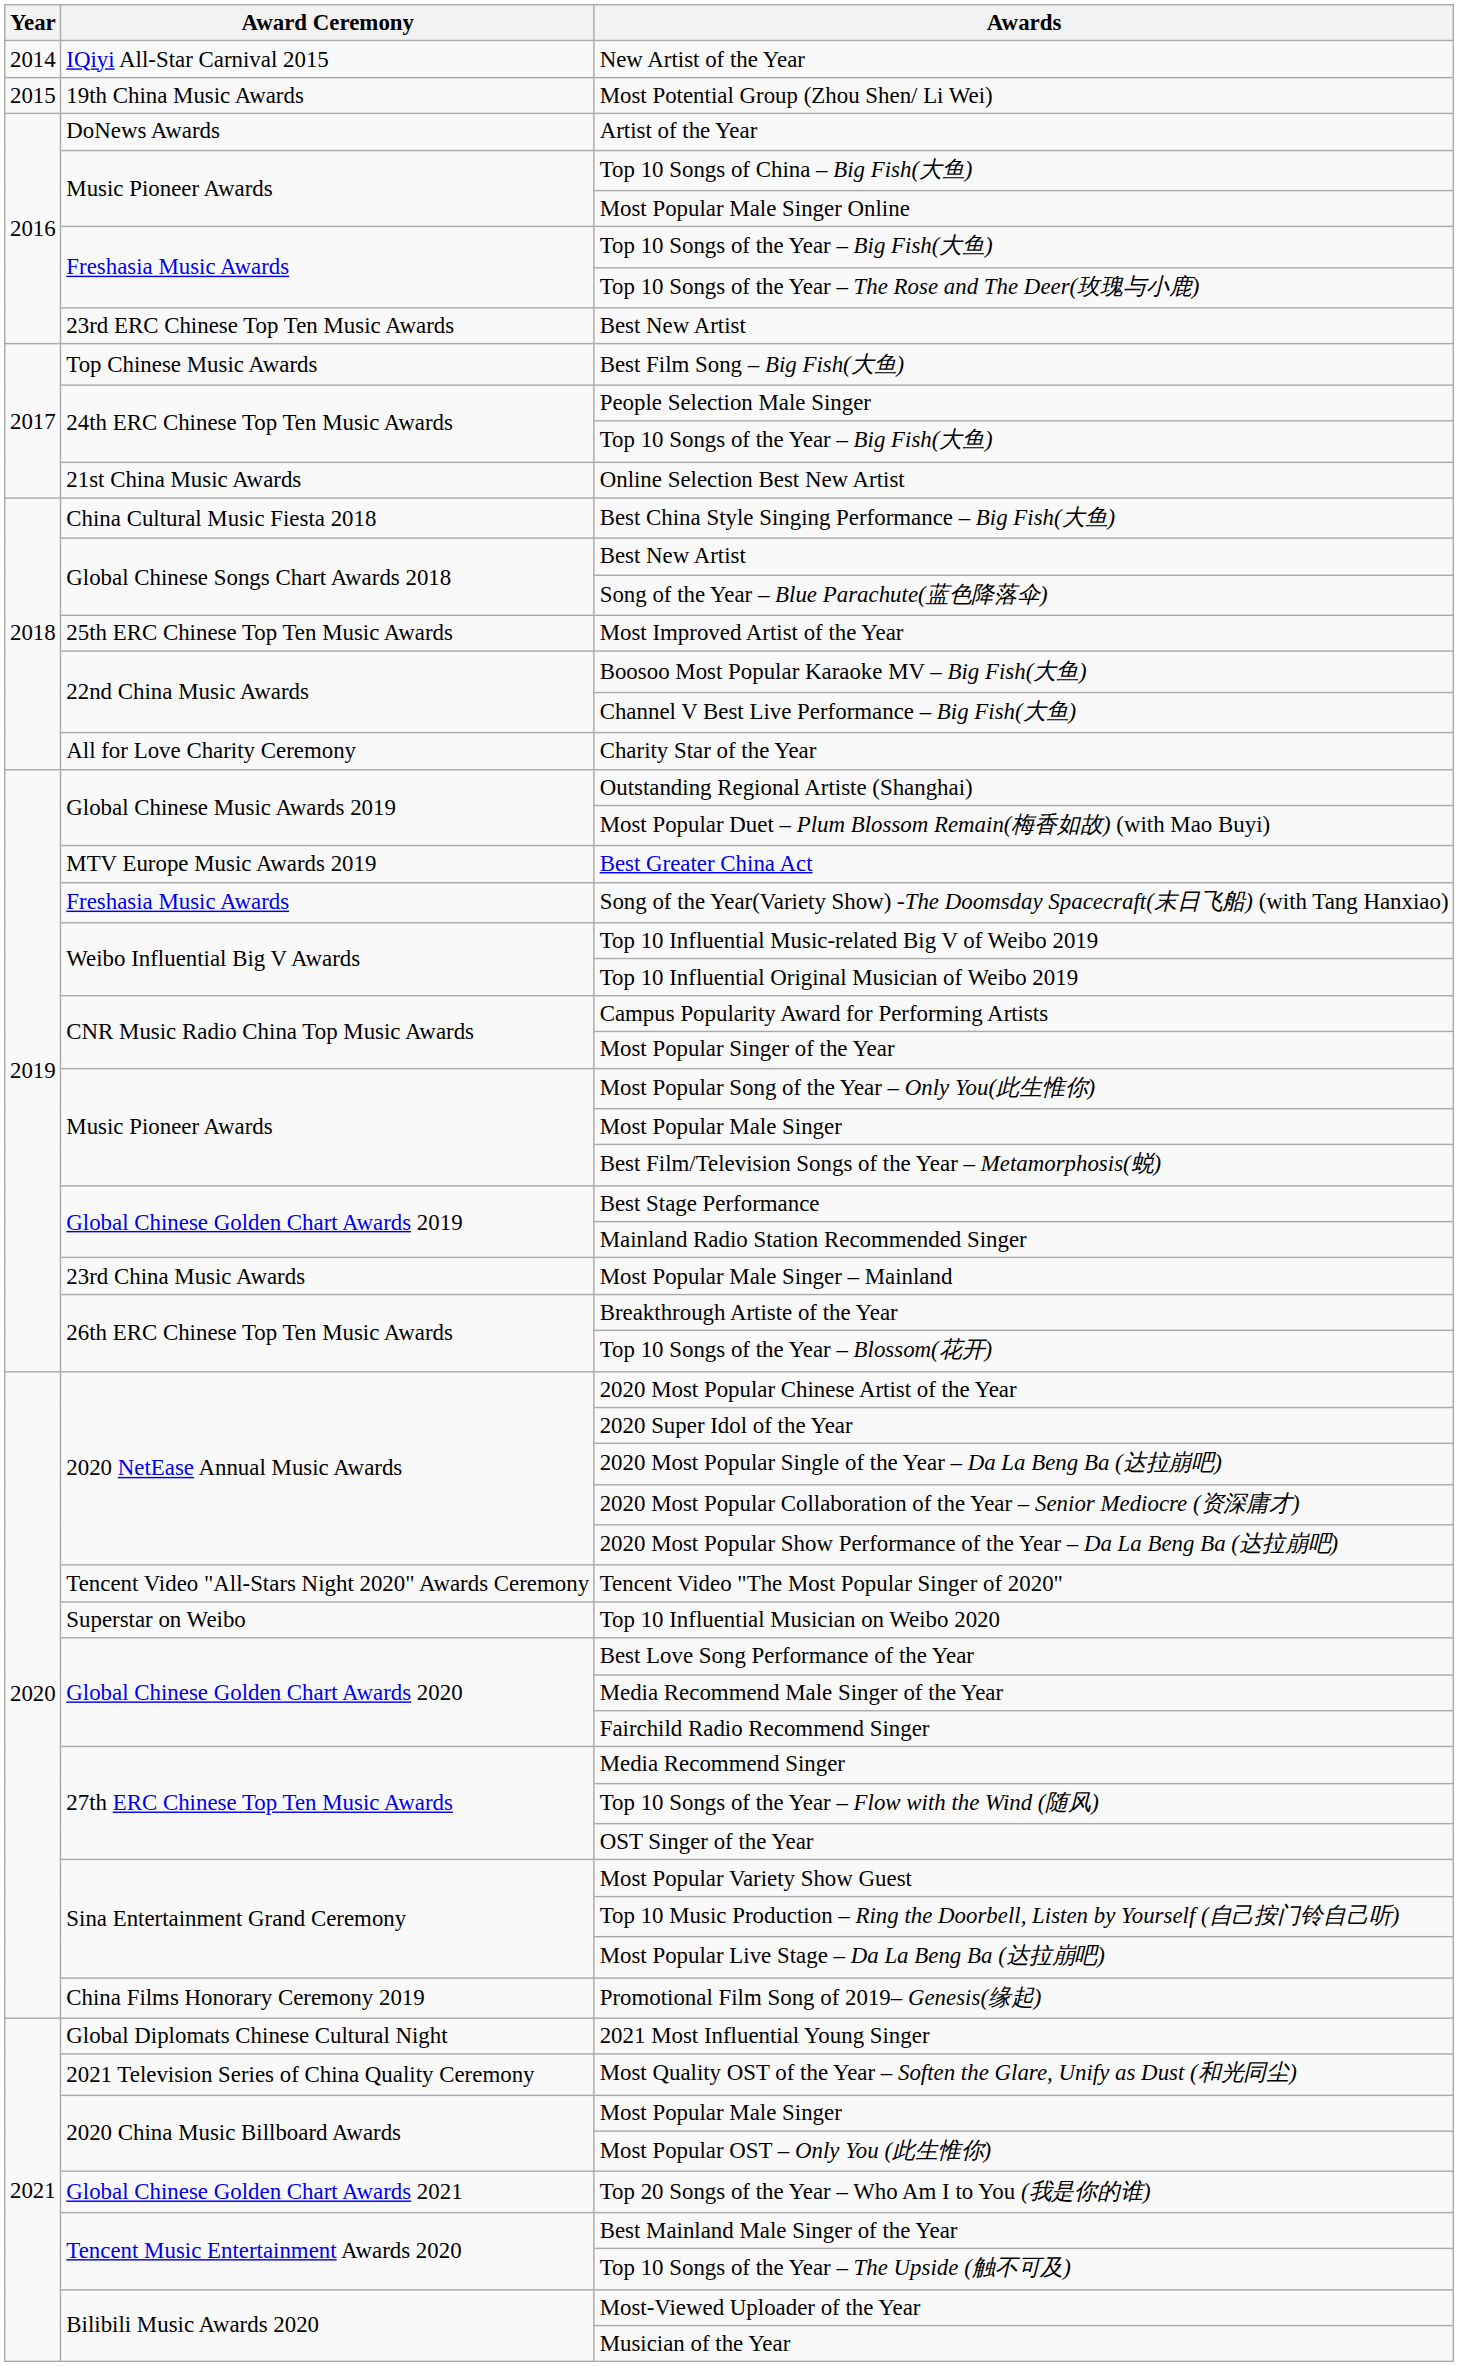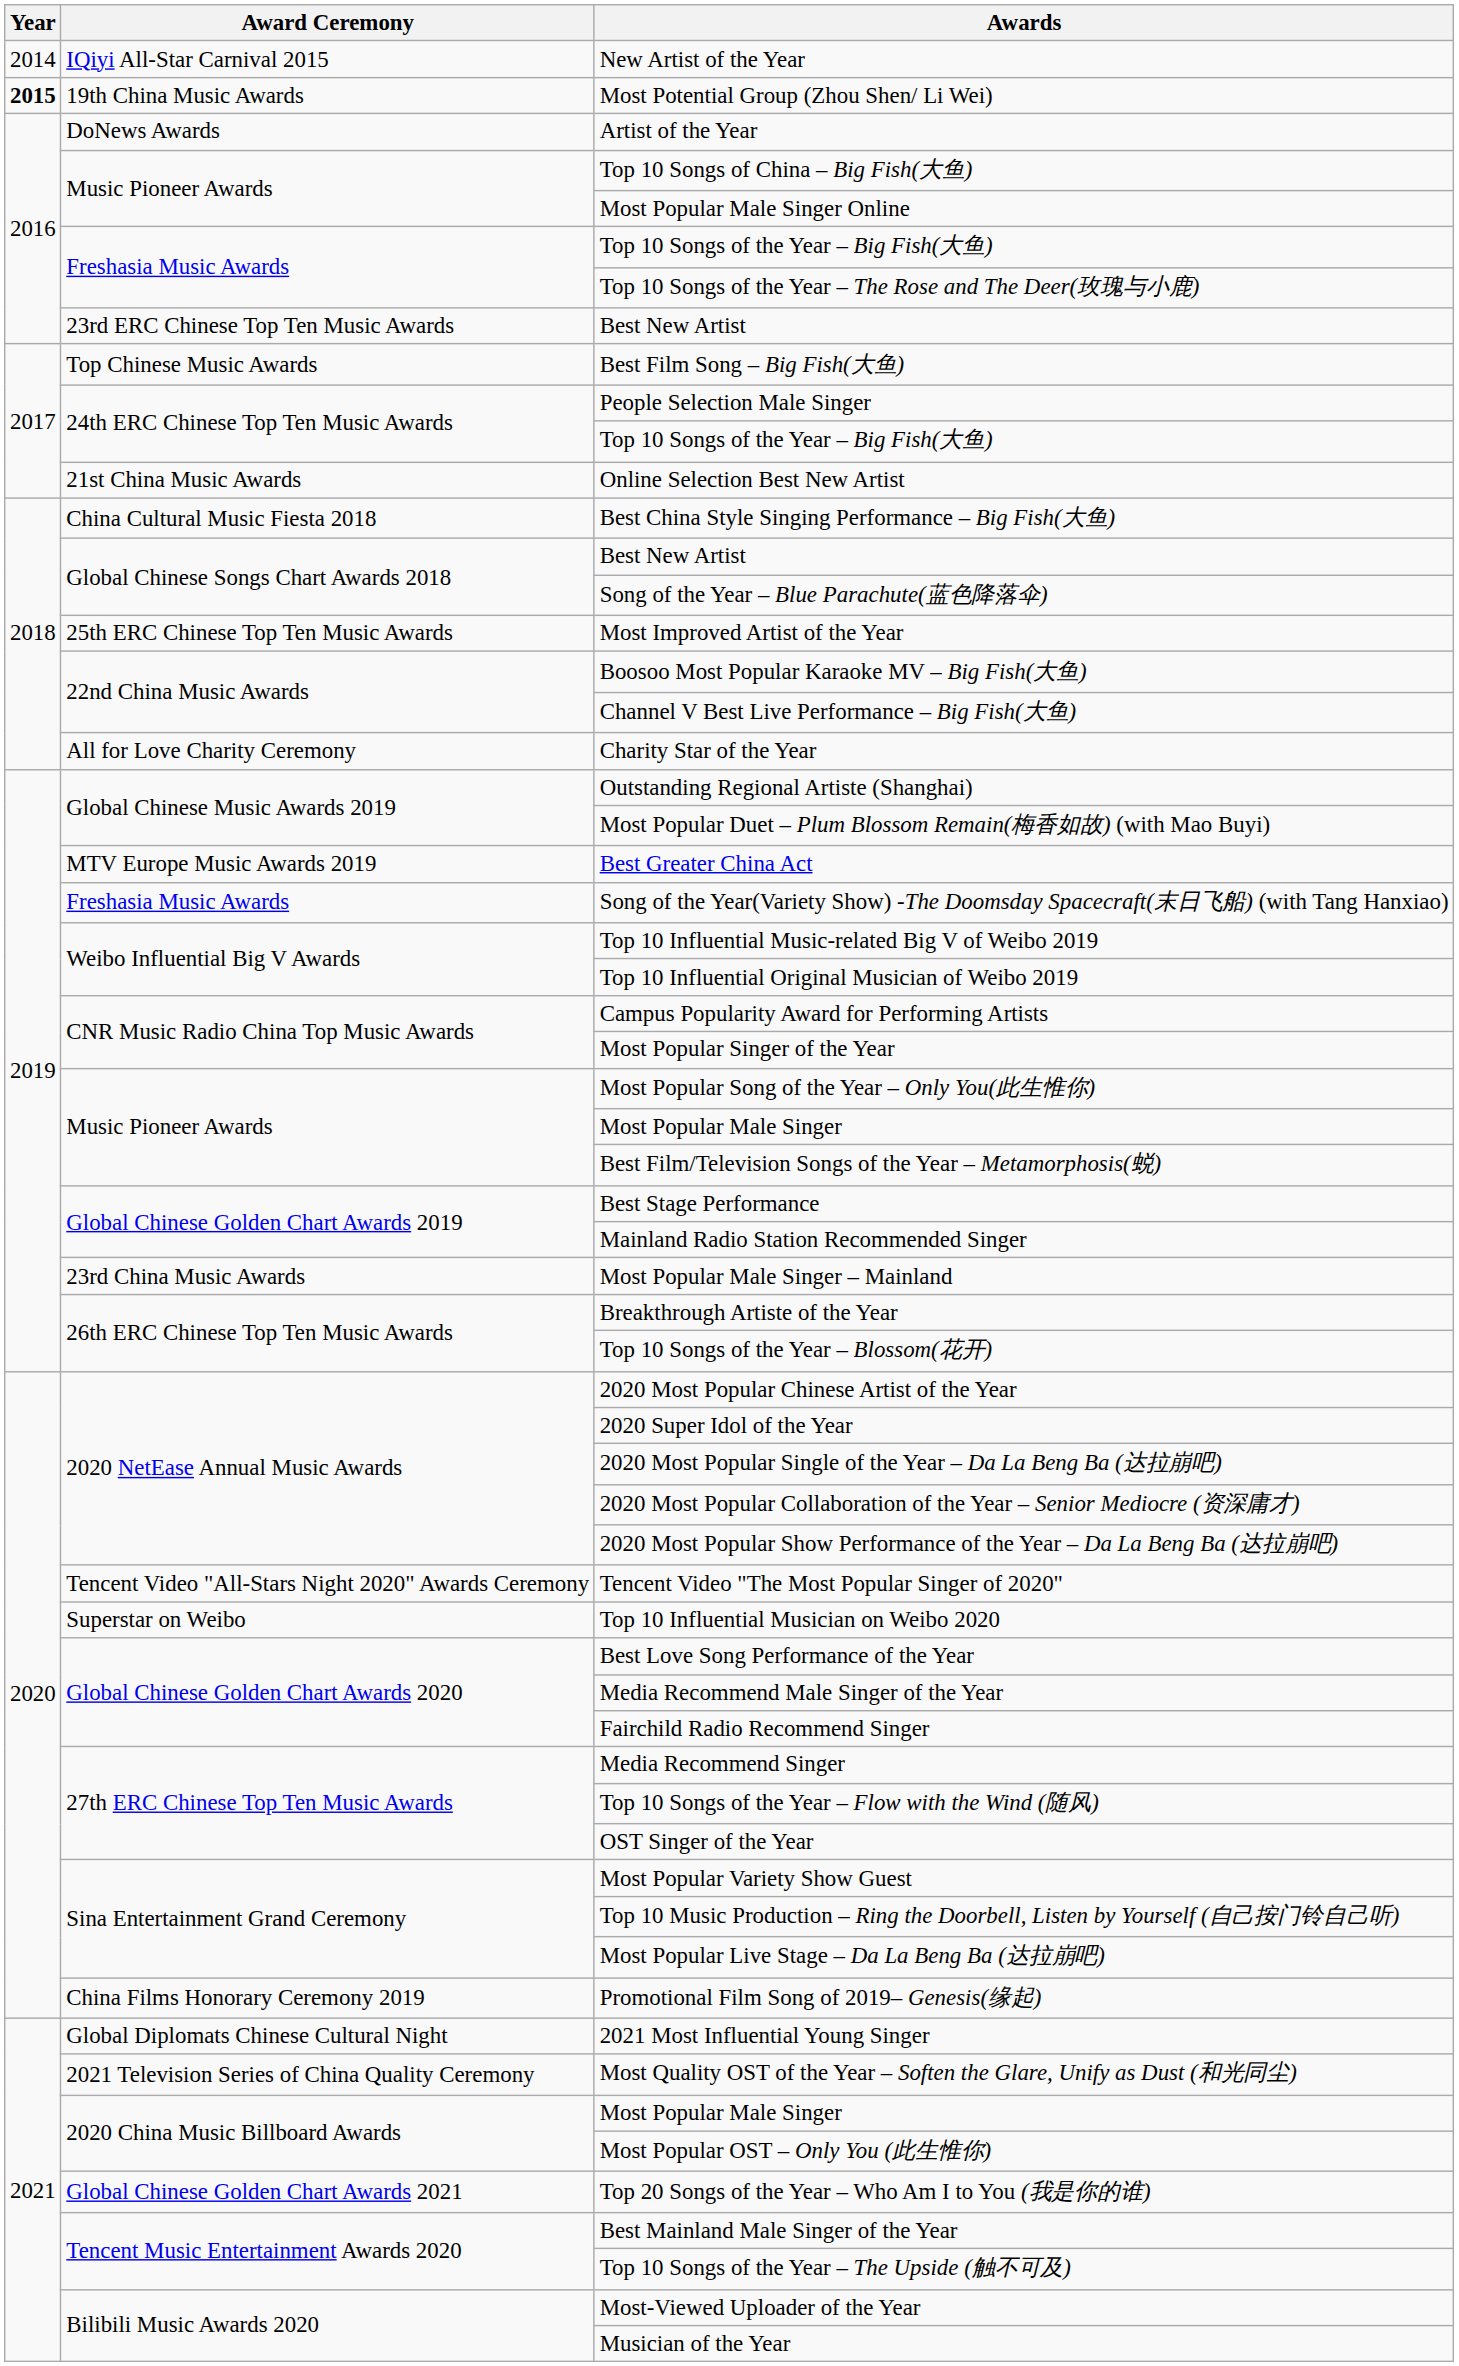(33, 95) normal -> (33, 95) bold
